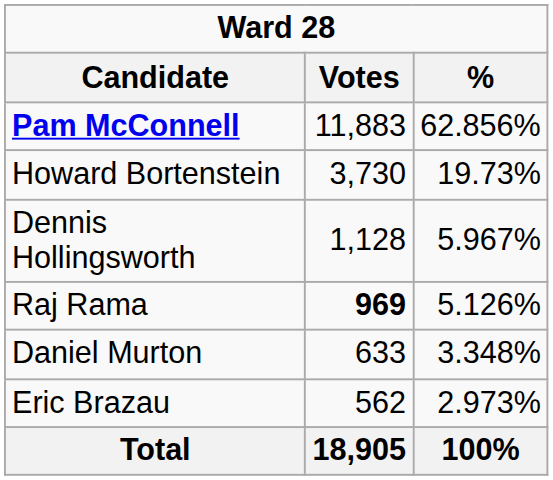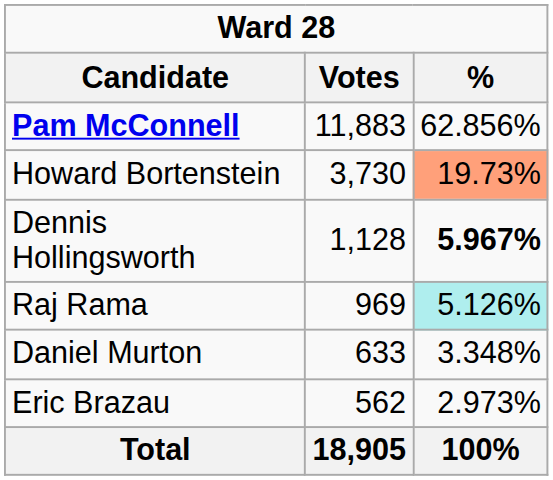(489, 174) no background -> (489, 174) lightsalmon background
(489, 239) normal -> (489, 239) bold
(381, 305) bold -> (381, 305) normal
(489, 305) no background -> (489, 305) paleturquoise background
